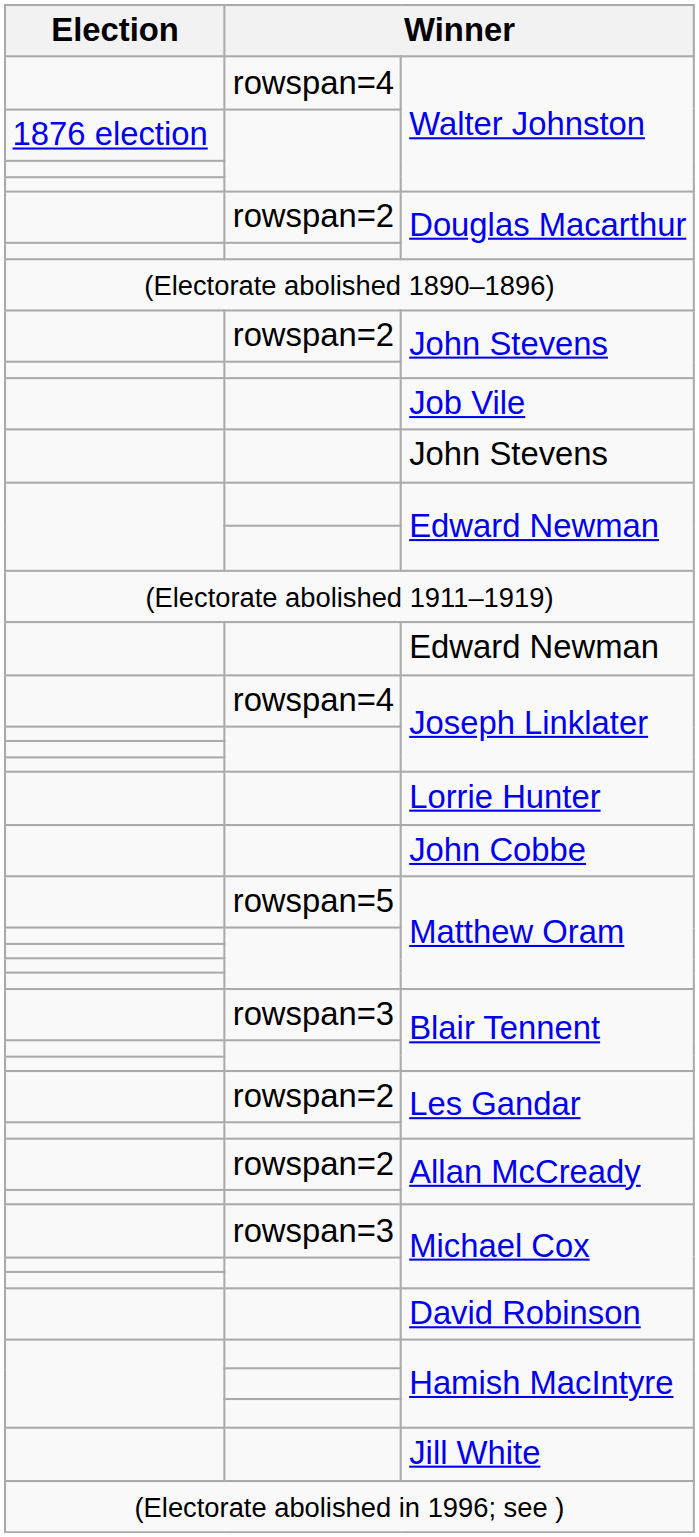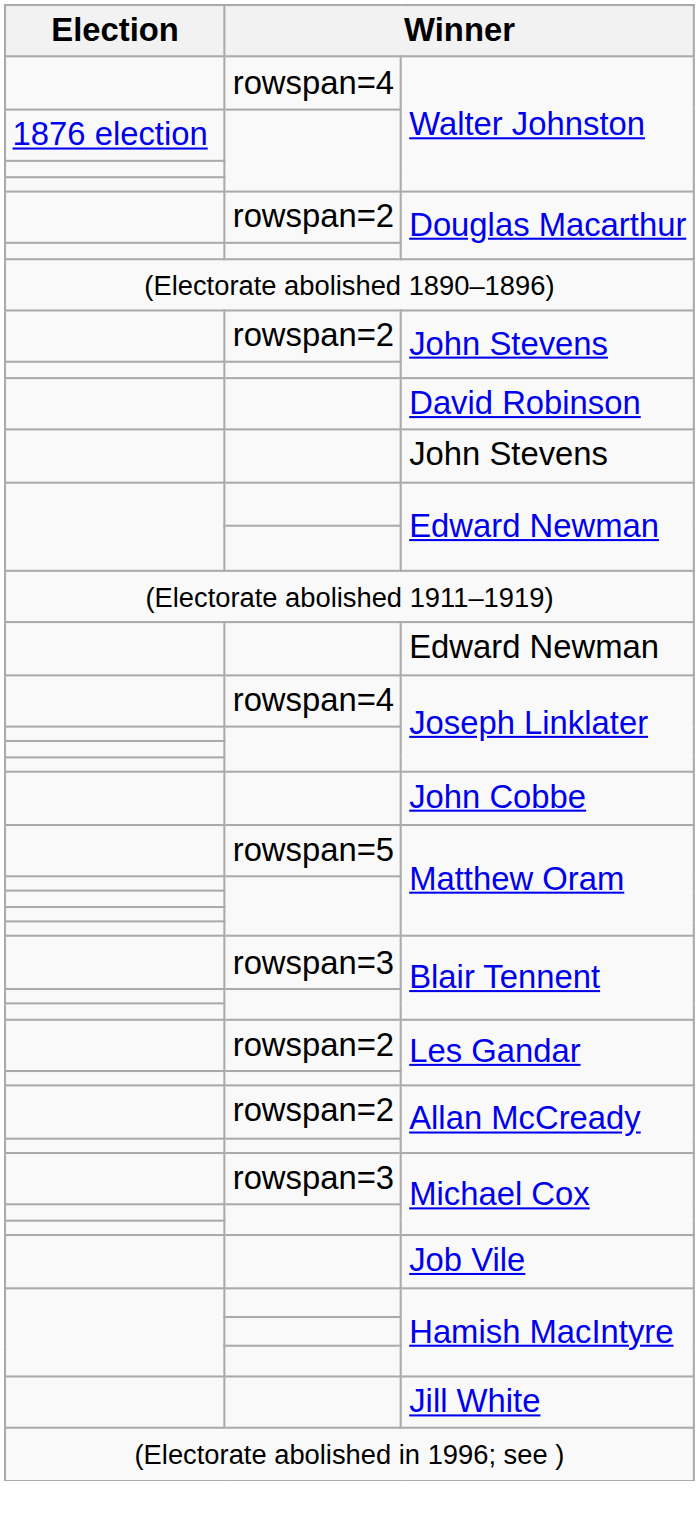rows swapped: (313, 404) <-> (313, 1313)
- row: (313, 798)
